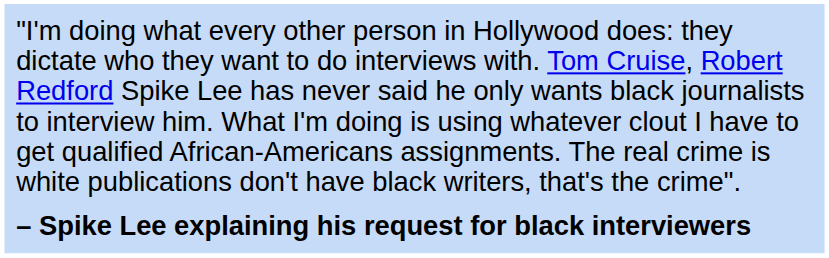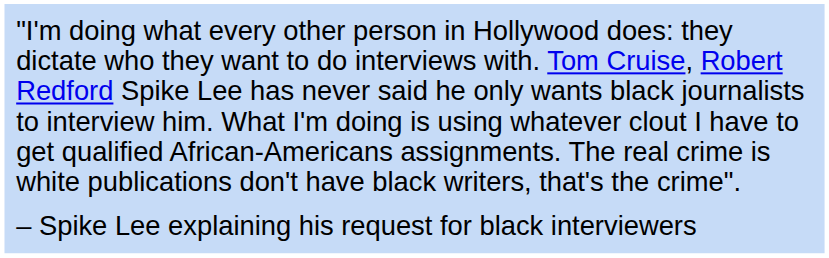(384, 226) bold -> (356, 226) normal
